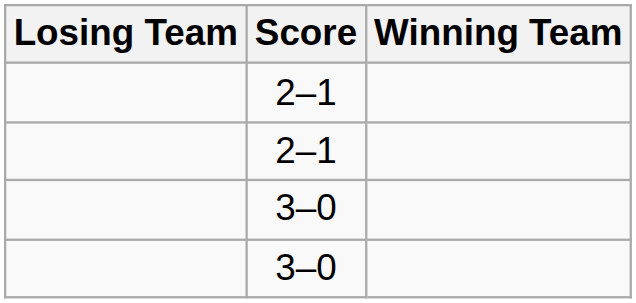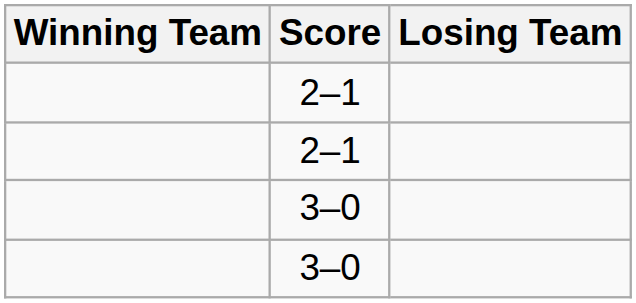columns swapped: (498, 33) <-> (126, 33)
